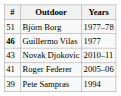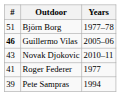(92, 41) 1977 -> (99, 41) 2005–06
(99, 69) 2005–06 -> (92, 69) 1977
